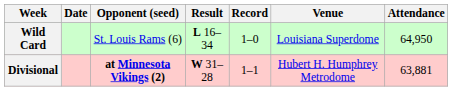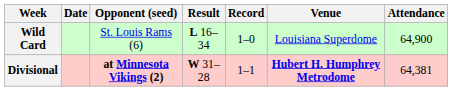(416, 38) 64,950 -> (416, 38) 64,900
(328, 70) normal -> (326, 70) bold
(416, 70) 63,881 -> (416, 70) 64,381
